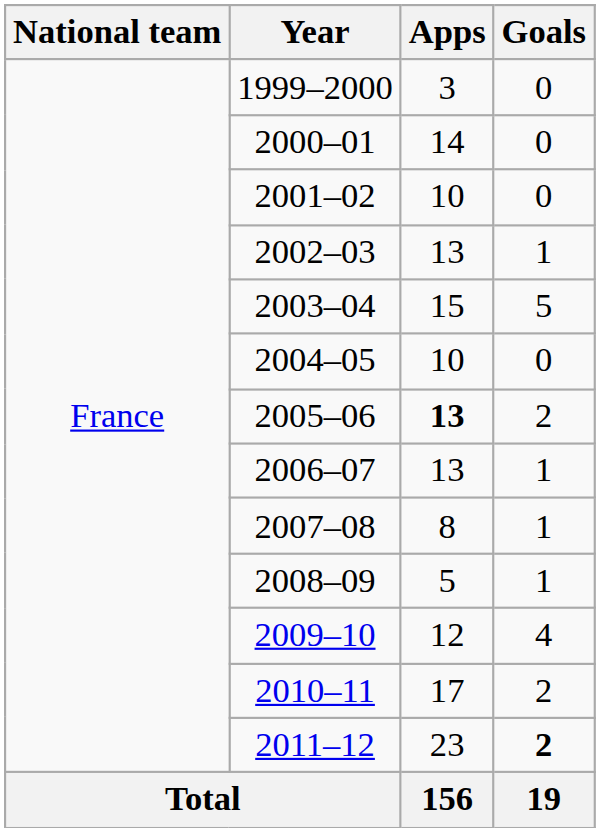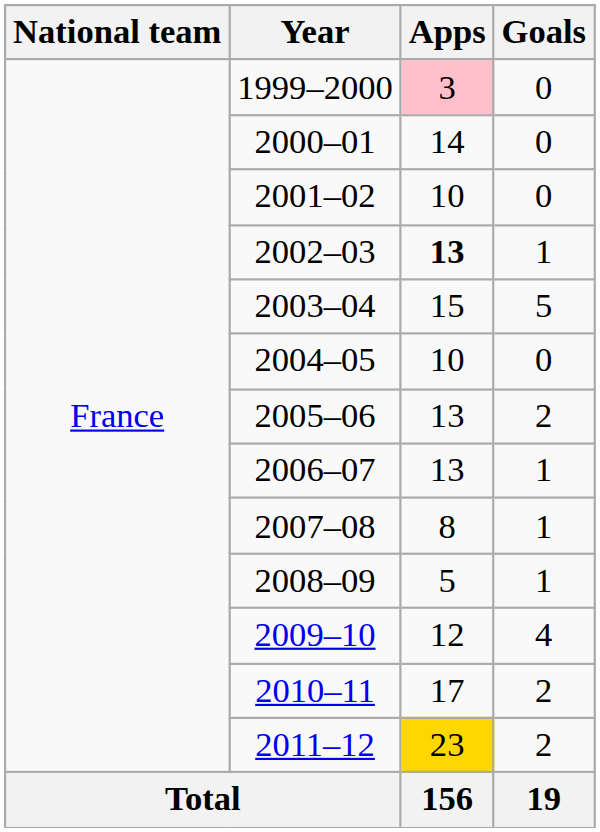(447, 86) no background -> (447, 86) pink background
(447, 251) normal -> (447, 251) bold
(447, 415) bold -> (447, 415) normal
(447, 744) no background -> (447, 744) gold background
(544, 744) bold -> (544, 744) normal
